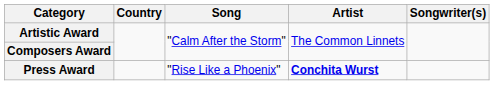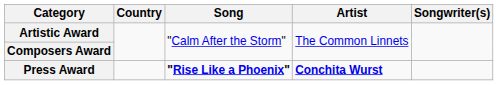(224, 70) normal -> (229, 70) bold
